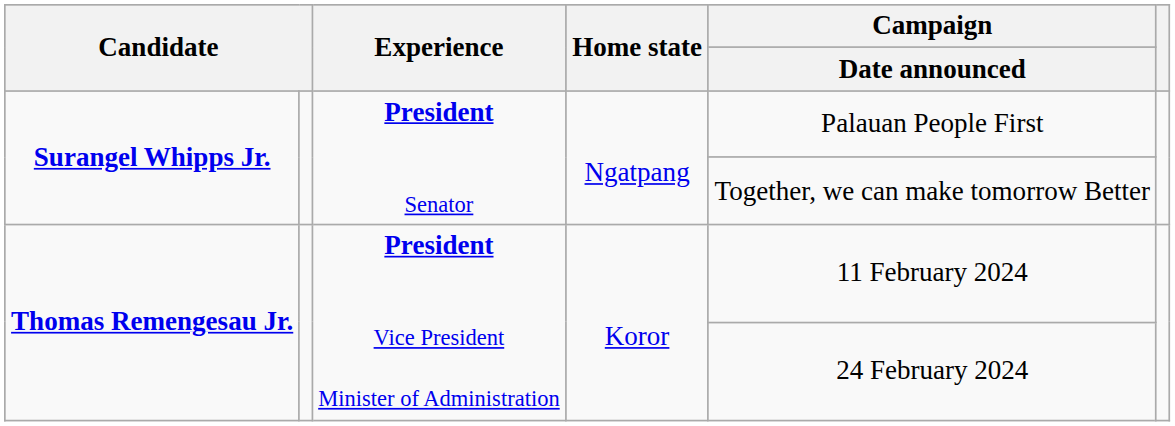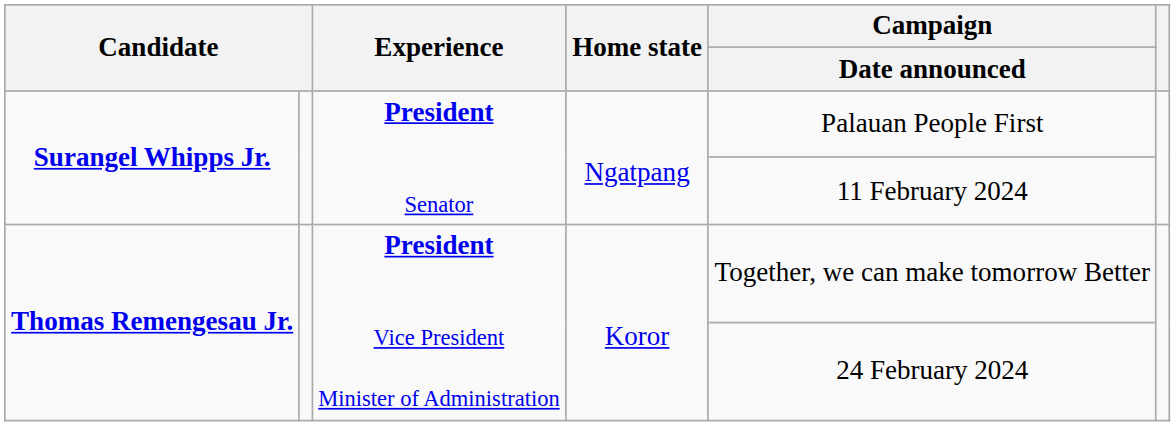(932, 190) Together, we can make tomorrow Better -> (932, 190) 11 February 2024
(932, 273) 11 February 2024 -> (932, 273) Together, we can make tomorrow Better
